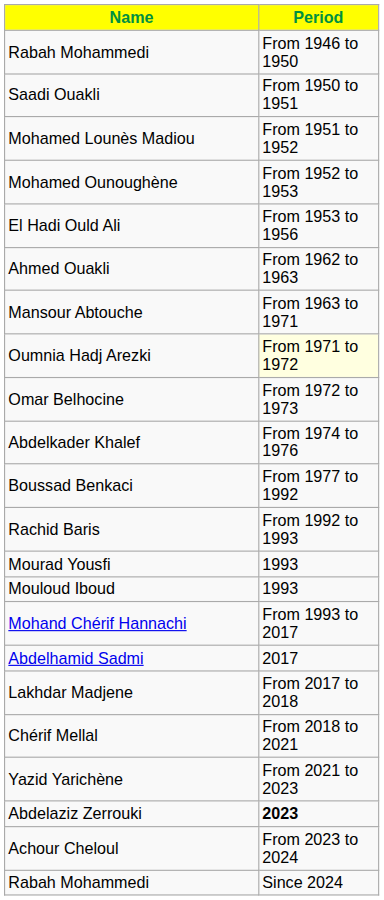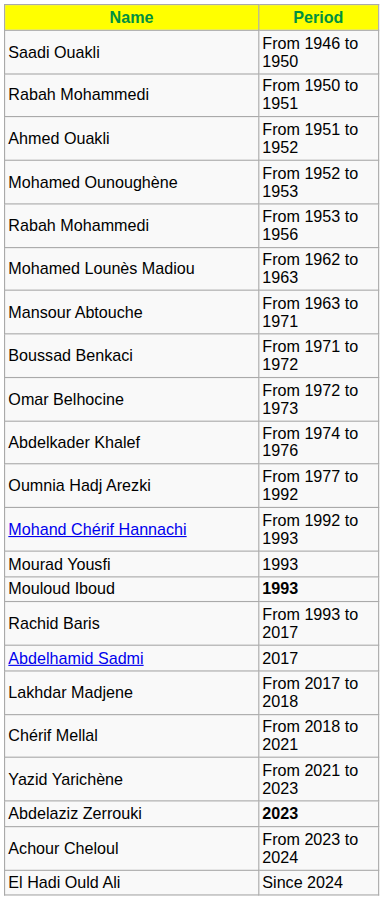(79, 52) Rabah Mohammedi -> (54, 52) Saadi Ouakli
(54, 96) Saadi Ouakli -> (79, 96) Rabah Mohammedi
(102, 139) Mohamed Lounès Madiou -> (59, 139) Ahmed Ouakli
(64, 226) El Hadi Ould Ali -> (79, 226) Rabah Mohammedi
(59, 269) Ahmed Ouakli -> (102, 269) Mohamed Lounès Madiou
(80, 356) Oumnia Hadj Arezki -> (71, 356) Boussad Benkaci
(310, 356) lightyellow background -> (310, 356) no background
(71, 486) Boussad Benkaci -> (80, 486) Oumnia Hadj Arezki
(54, 530) Rachid Baris -> (97, 530) Mohand Chérif Hannachi
(280, 589) normal -> (280, 589) bold
(97, 624) Mohand Chérif Hannachi -> (54, 624) Rachid Baris
(79, 883) Rabah Mohammedi -> (64, 883) El Hadi Ould Ali
